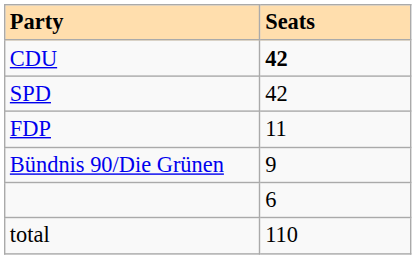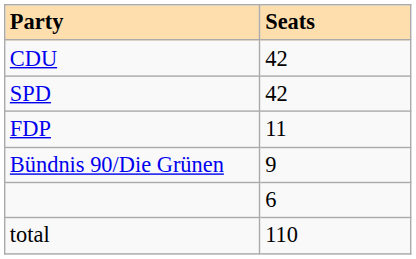(276, 57) bold -> (276, 57) normal
